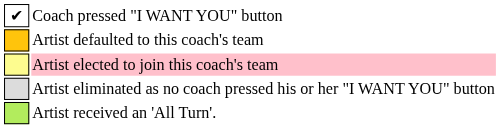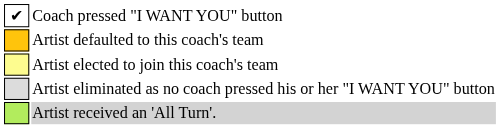(155, 64) pink background -> (155, 64) no background
(124, 113) no background -> (124, 113) lightgrey background
